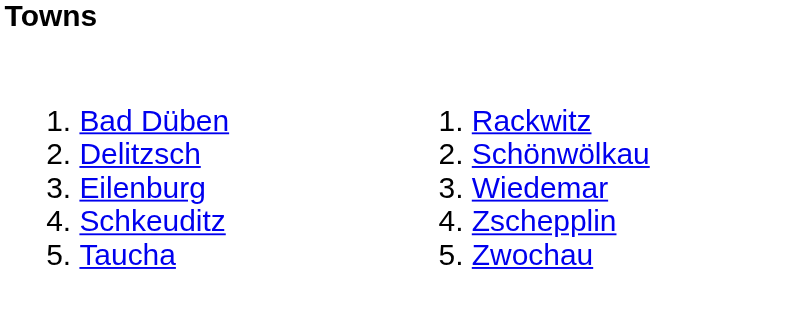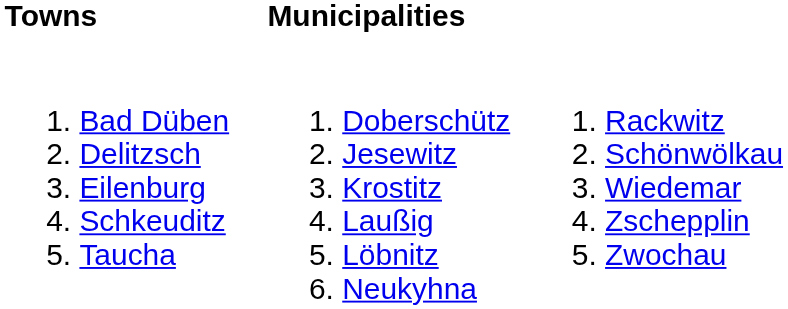+ column: (366, 16)
